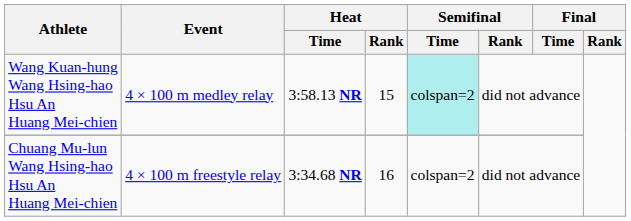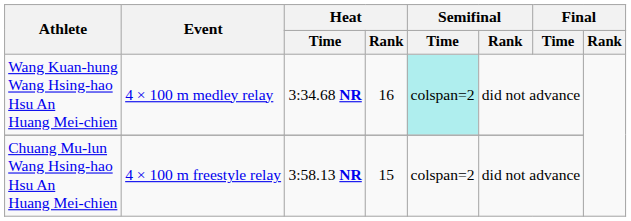(325, 95) 3:58.13 NR -> (325, 95) 3:34.68 NR
(386, 95) 15 -> (386, 95) 16
(325, 175) 3:34.68 NR -> (325, 175) 3:58.13 NR
(386, 175) 16 -> (386, 175) 15
